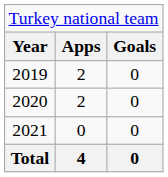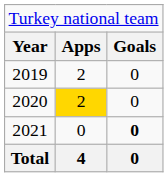(81, 102) no background -> (81, 102) gold background
(135, 130) normal -> (135, 130) bold
